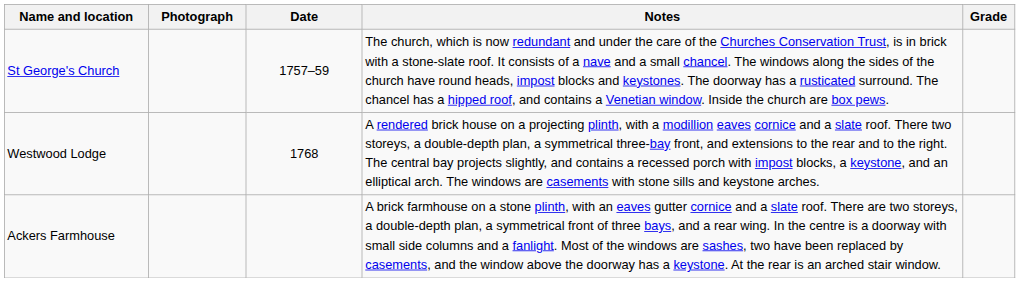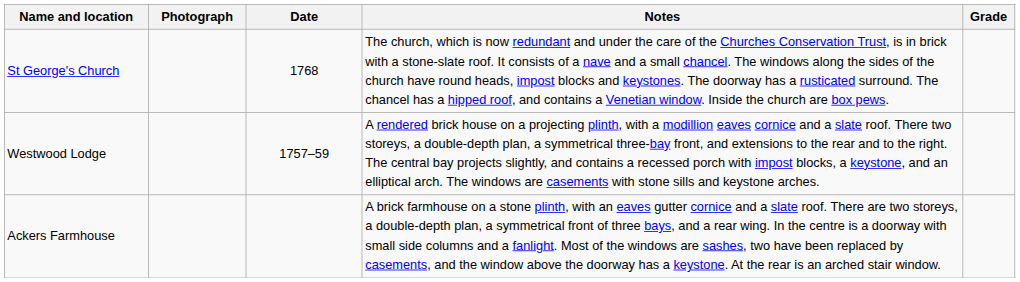(304, 70) 1757–59 -> (304, 70) 1768
(304, 153) 1768 -> (304, 153) 1757–59
